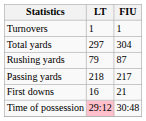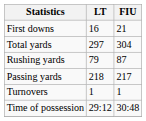rows swapped: (30, 92) <-> (27, 28)
(100, 108) pink background -> (100, 108) no background
